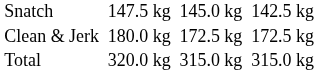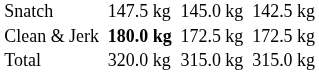(139, 36) normal -> (140, 36) bold
